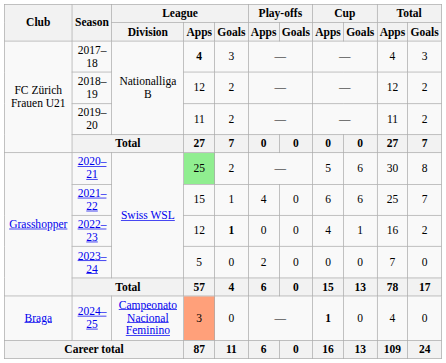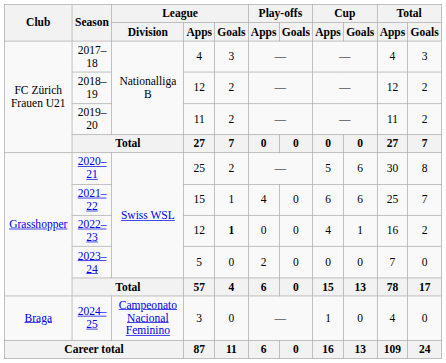(199, 56) bold -> (199, 56) normal
(199, 168) lightgreen background -> (199, 168) no background
(199, 318) lightsalmon background -> (199, 318) no background
(328, 318) bold -> (328, 318) normal
